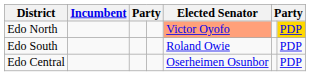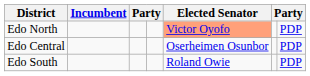(291, 29) gold background -> (291, 29) no background
rows swapped: (36, 62) <-> (32, 46)
